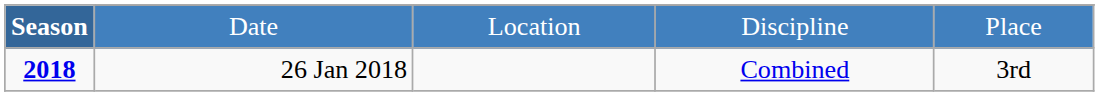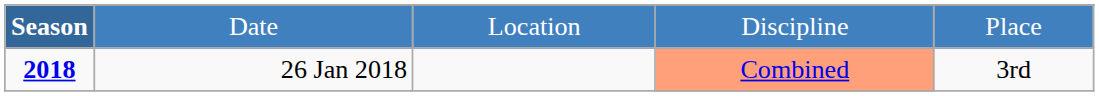(795, 69) no background -> (795, 69) lightsalmon background
